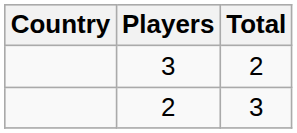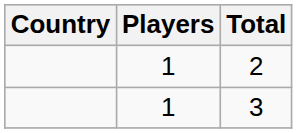(168, 66) 3 -> (168, 66) 1
(168, 107) 2 -> (168, 107) 1
